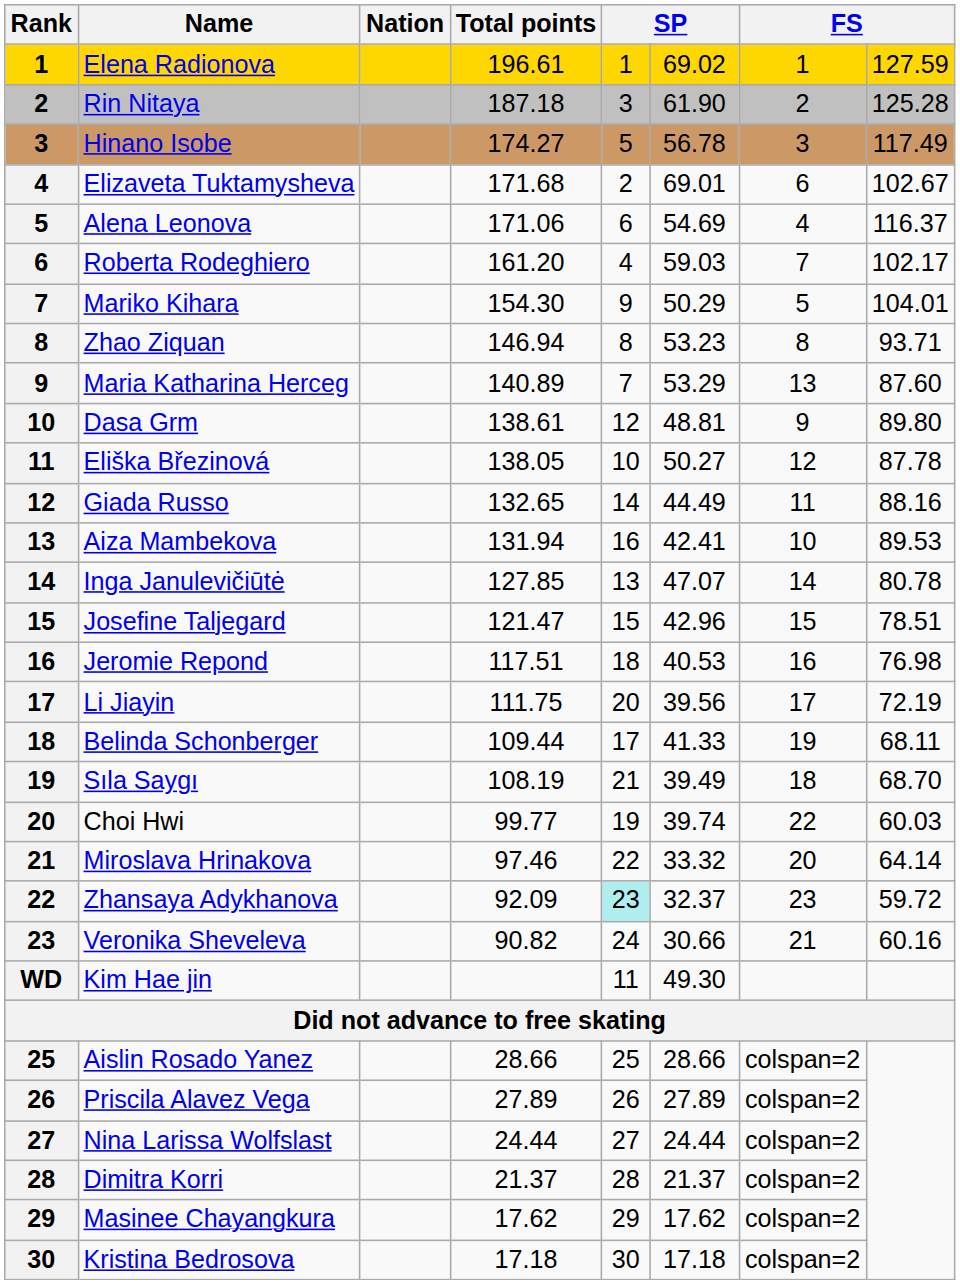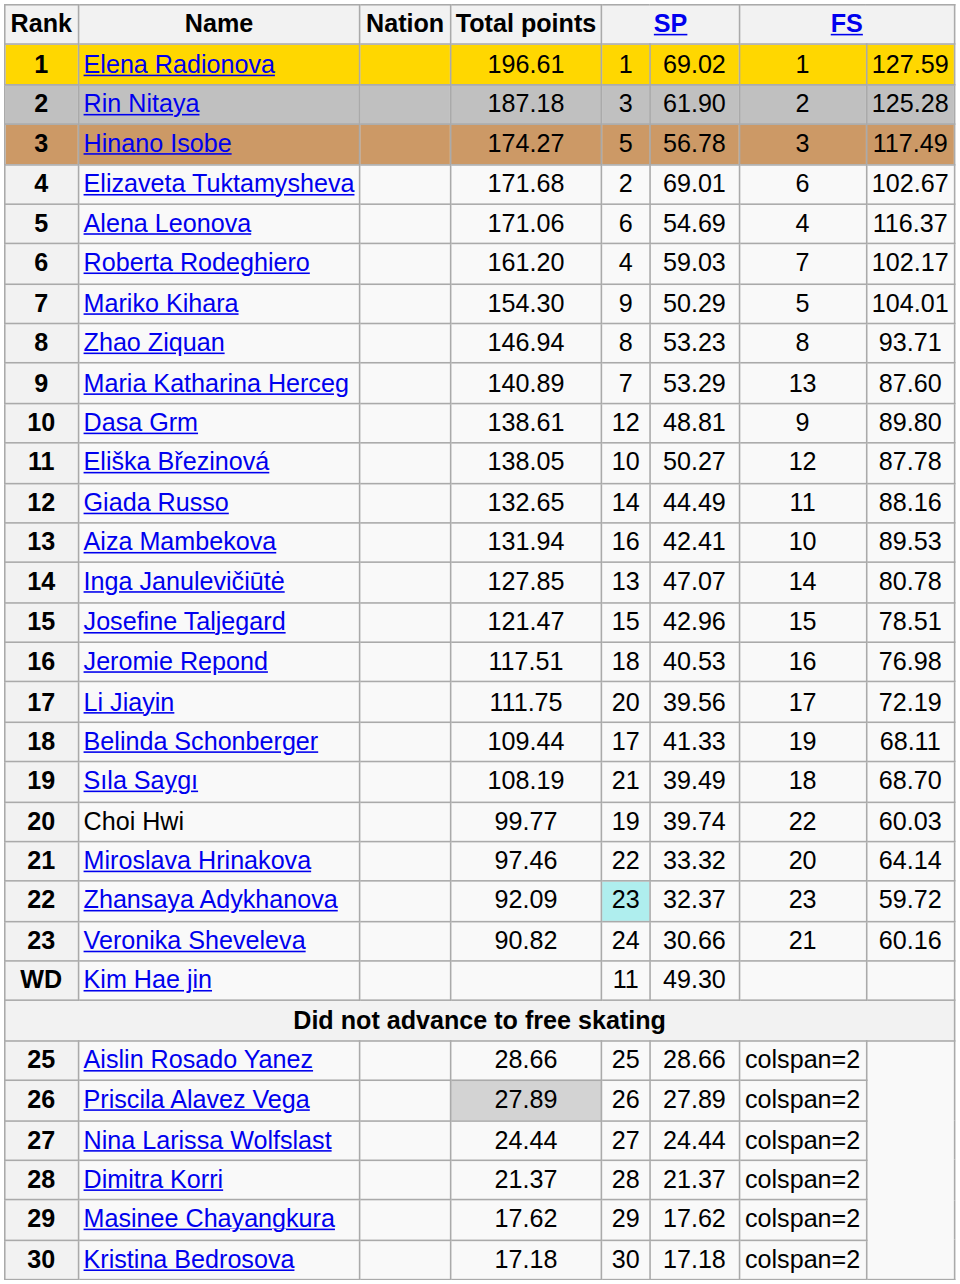(526, 1100) no background -> (526, 1100) lightgrey background
